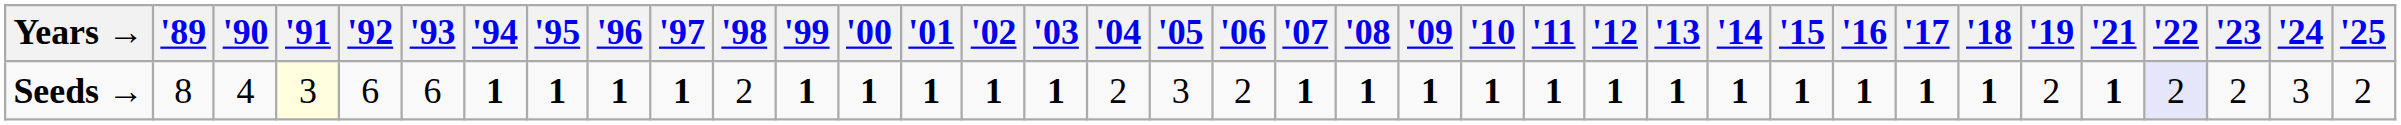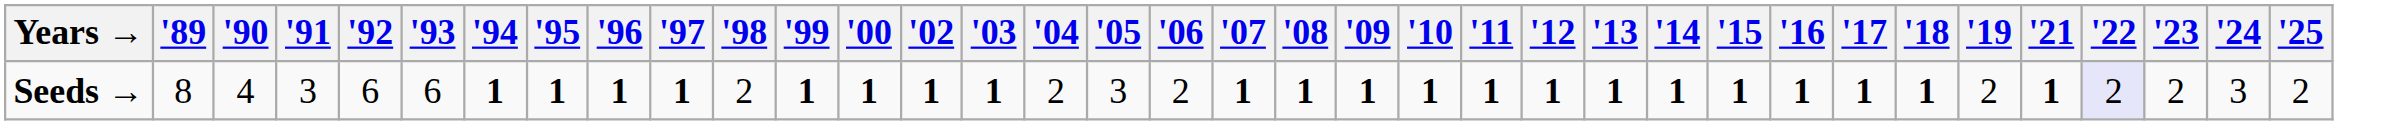- column: (931, 32)
(308, 89) lightyellow background -> (308, 89) no background
